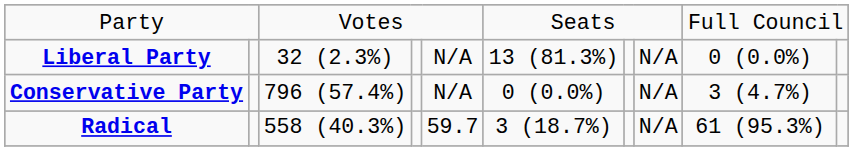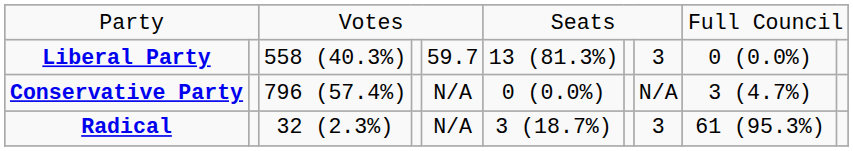(335, 58) 32 (2.3%) -> (335, 58) 558 (40.3%)
(453, 58) N/A -> (453, 58) 59.7
(658, 58) N/A -> (658, 58) 3
(335, 128) 558 (40.3%) -> (335, 128) 32 (2.3%)
(453, 128) 59.7 -> (453, 128) N/A
(658, 128) N/A -> (658, 128) 3
